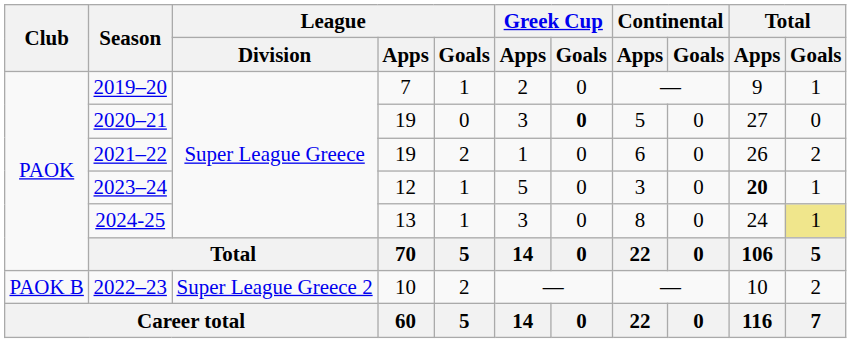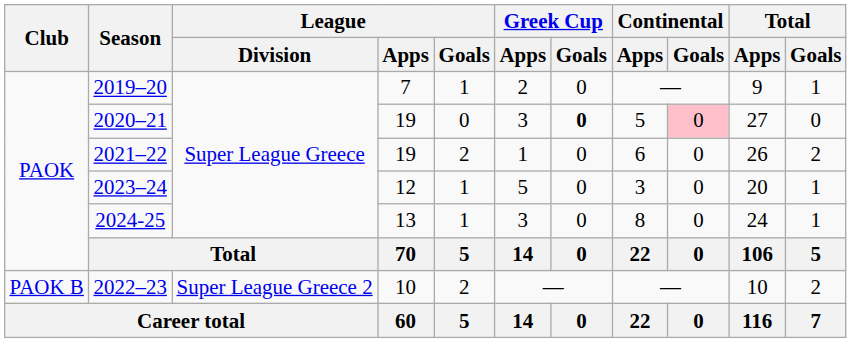(699, 120) no background -> (699, 120) pink background
(757, 187) bold -> (757, 187) normal
(816, 220) khaki background -> (816, 220) no background
